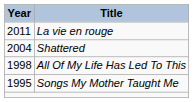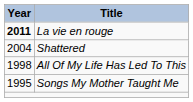(19, 31) normal -> (19, 31) bold
